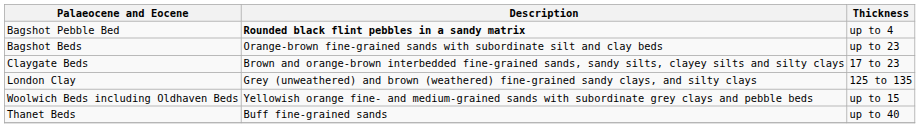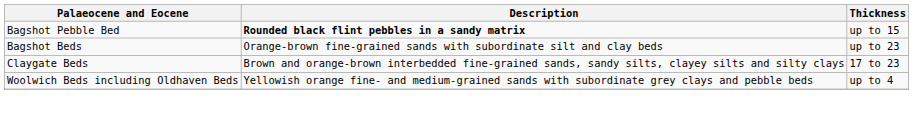(871, 30) up to 4 -> (875, 30) up to 15
- row: (41, 81)
(875, 98) up to 15 -> (871, 81) up to 4
- row: (41, 115)
